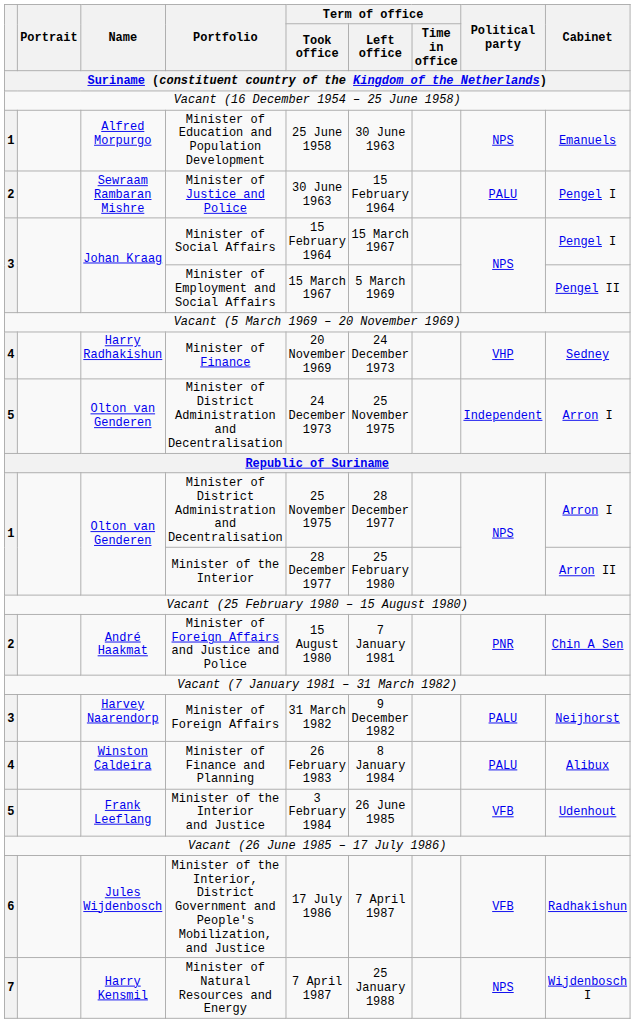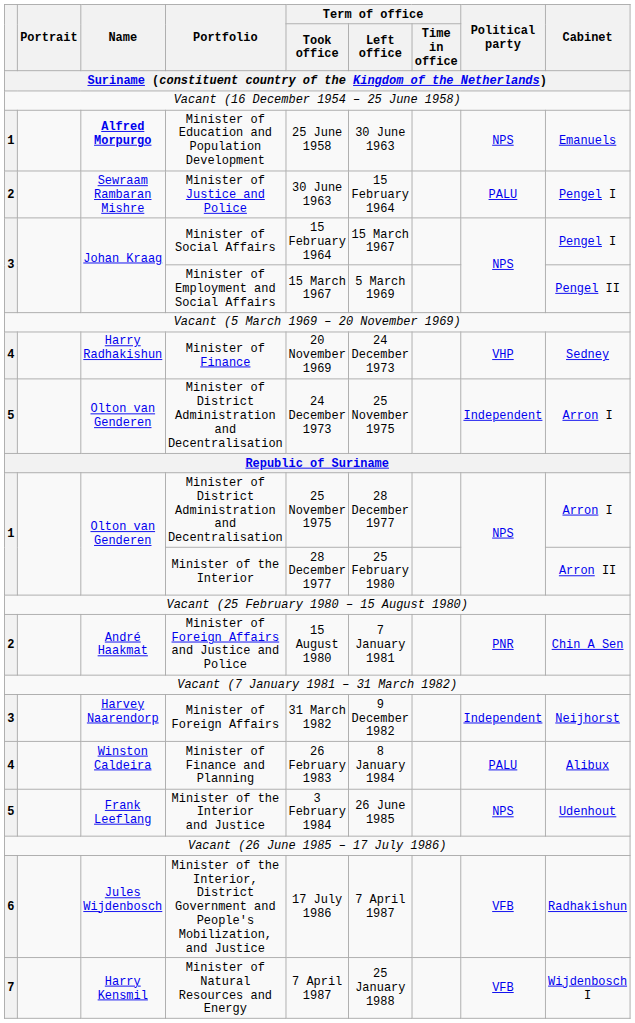(123, 134) normal -> (123, 134) bold
(503, 718) PALU -> (503, 718) Independent
(503, 812) VFB -> (503, 812) NPS
(503, 988) NPS -> (503, 988) VFB
